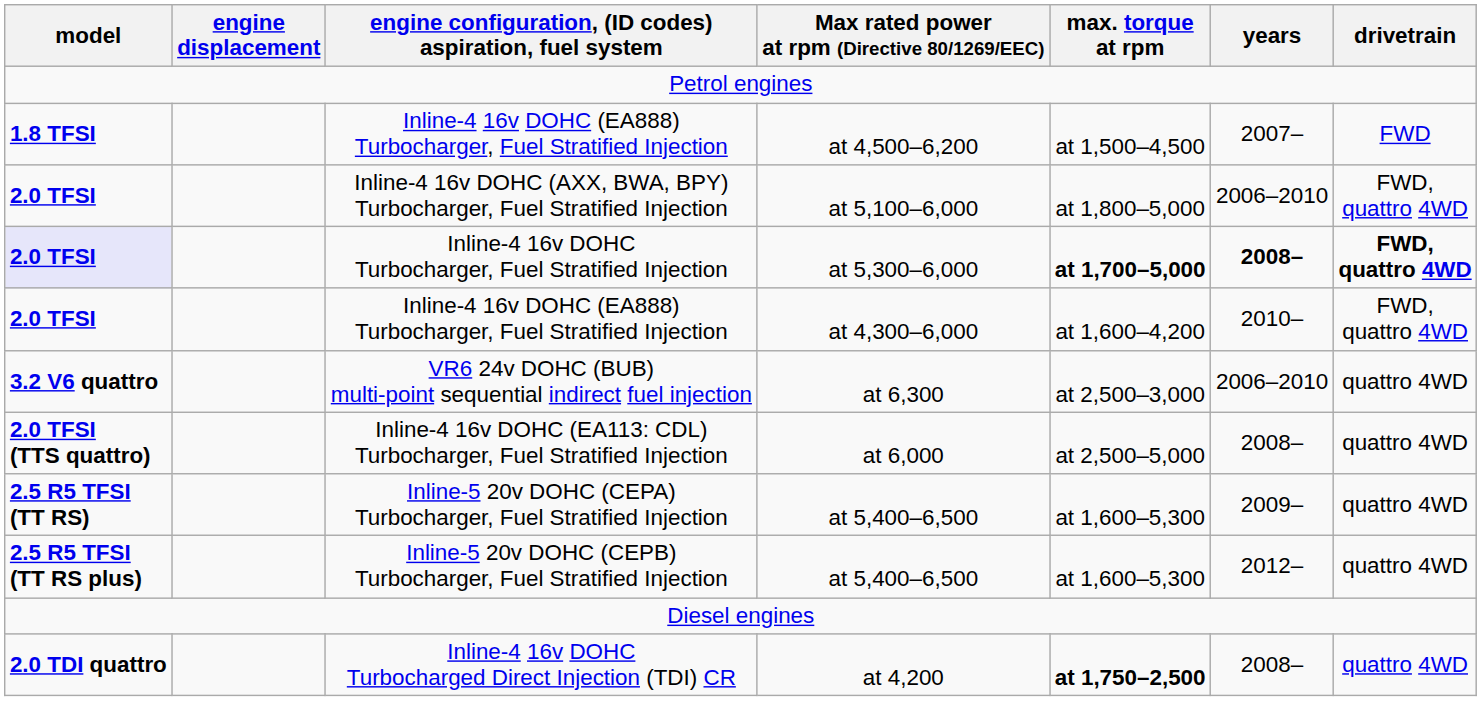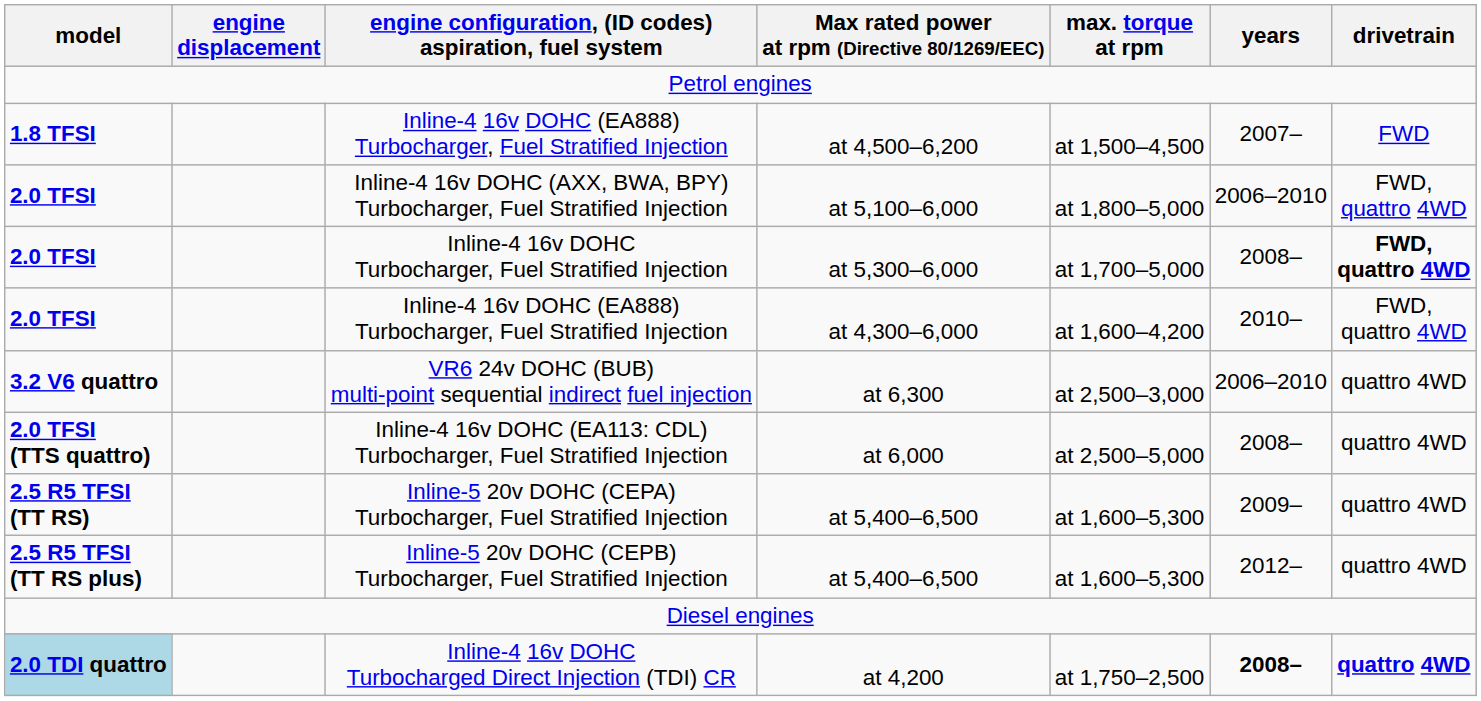(53, 256) lavender background -> (53, 256) no background
(1130, 269) bold -> (1130, 269) normal
(1272, 256) bold -> (1271, 256) normal
(88, 663) no background -> (88, 663) lightblue background
(1130, 676) bold -> (1130, 676) normal
(1272, 663) normal -> (1271, 663) bold
(1405, 663) normal -> (1404, 663) bold
